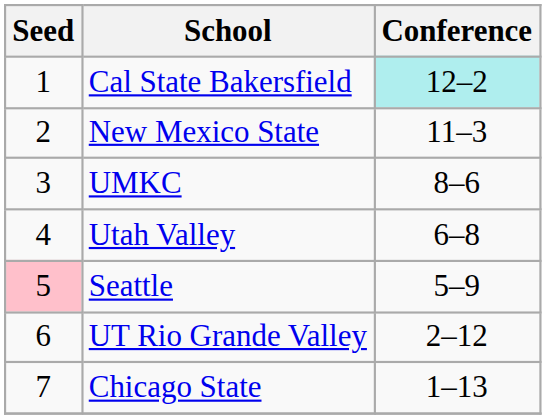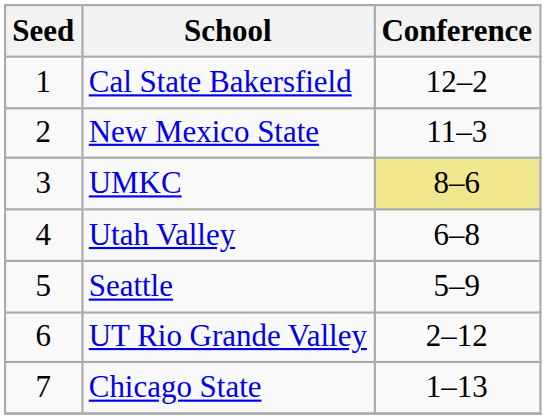(457, 81) paleturquoise background -> (457, 81) no background
(457, 183) no background -> (457, 183) khaki background
(43, 285) pink background -> (43, 285) no background
